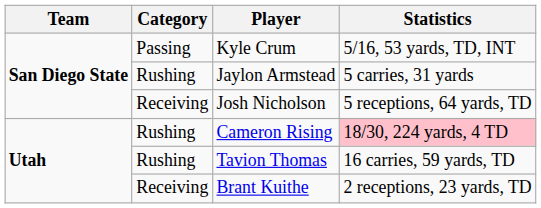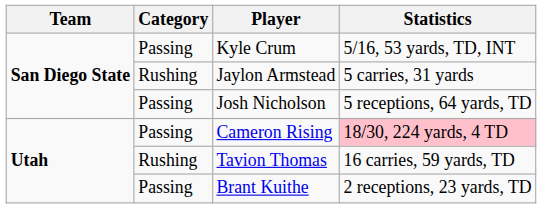(172, 103) Receiving -> (165, 103) Passing
(166, 132) Rushing -> (165, 132) Passing
(172, 188) Receiving -> (165, 188) Passing
